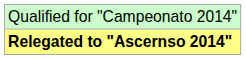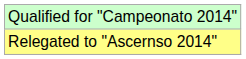(120, 41) bold -> (113, 41) normal
